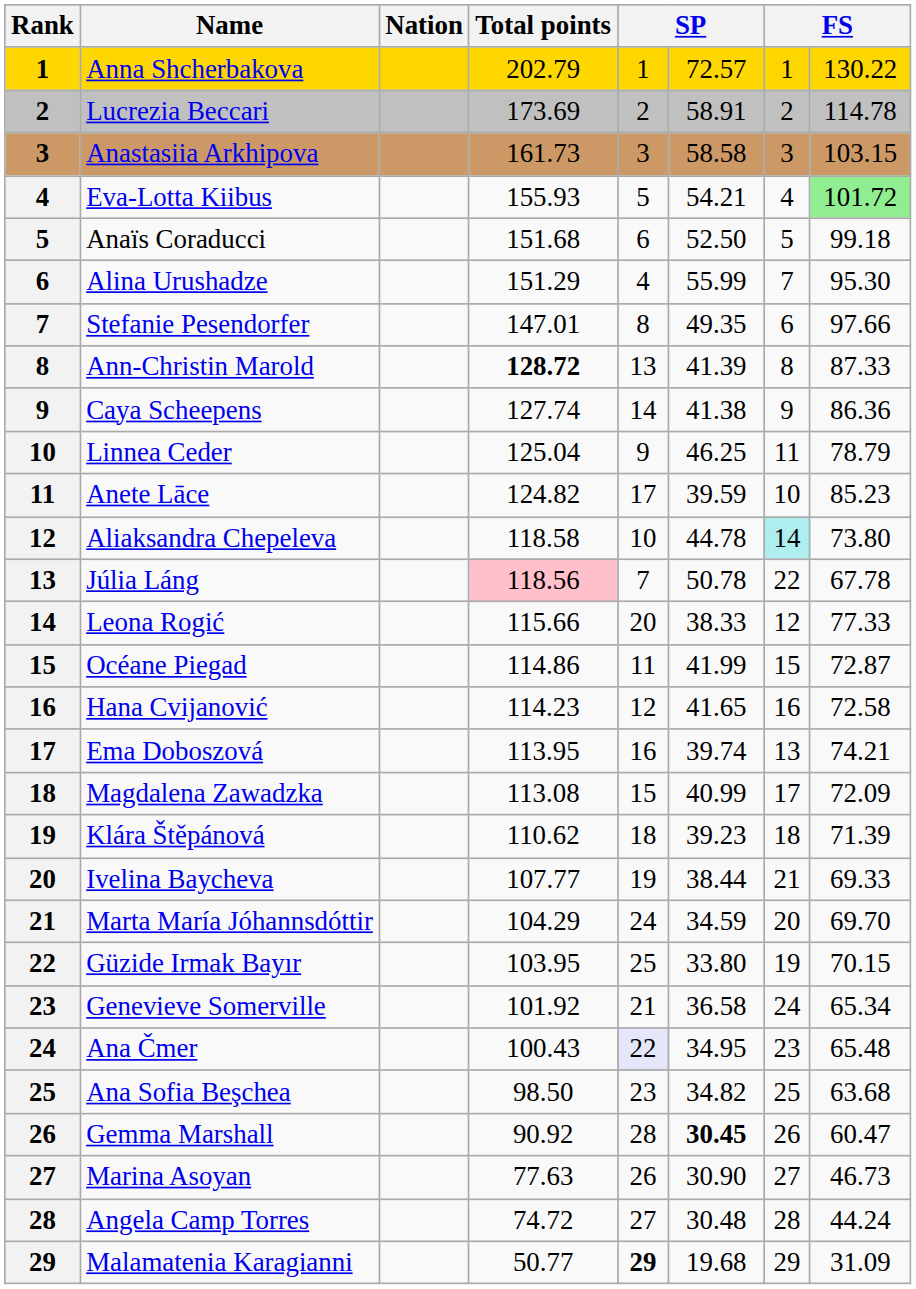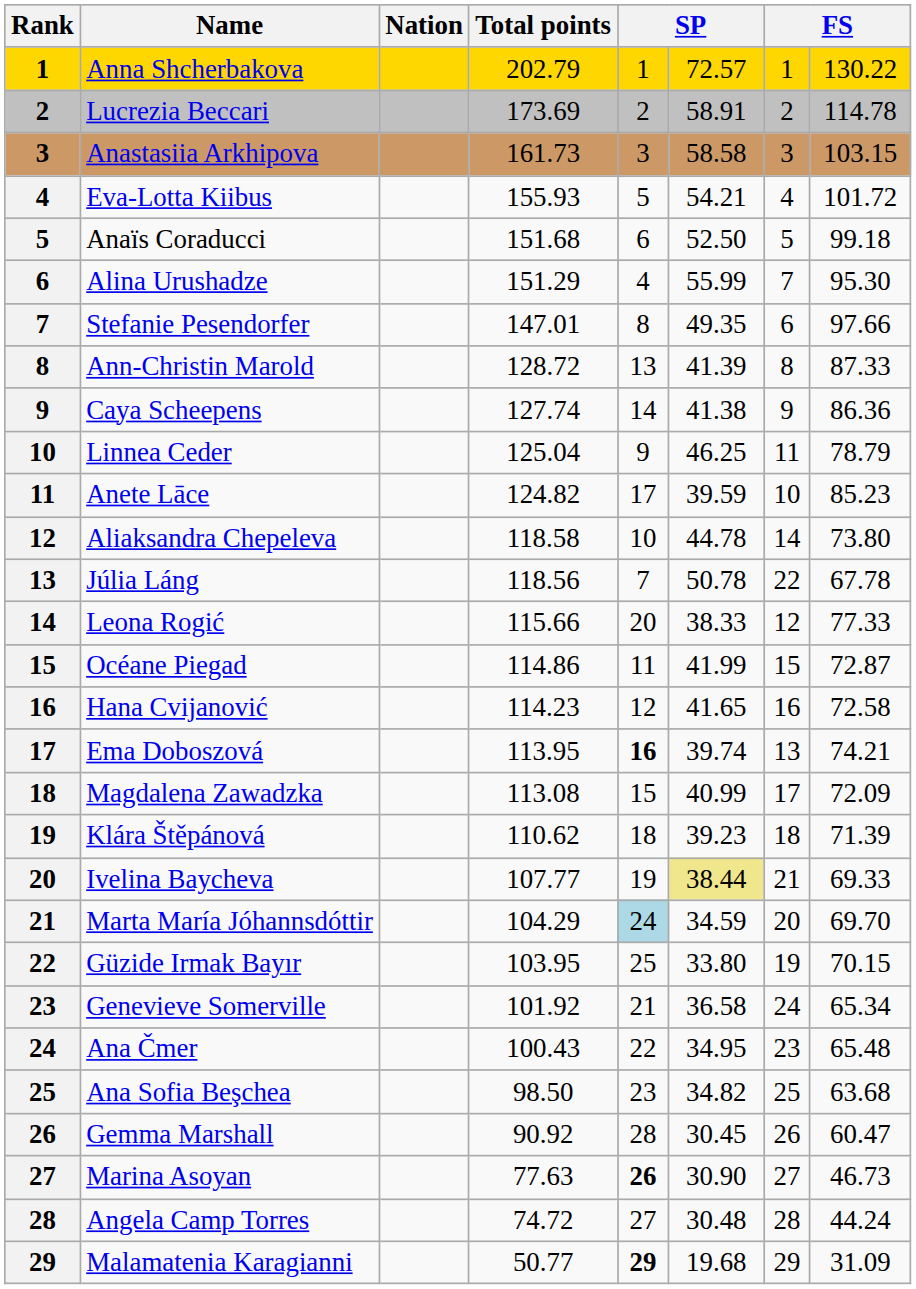(860, 196) lightgreen background -> (860, 196) no background
(543, 366) bold -> (543, 366) normal
(787, 537) paleturquoise background -> (787, 537) no background
(543, 580) pink background -> (543, 580) no background
(643, 750) normal -> (643, 750) bold
(716, 878) no background -> (716, 878) khaki background
(643, 921) no background -> (643, 921) lightblue background
(643, 1048) lavender background -> (643, 1048) no background
(716, 1134) bold -> (716, 1134) normal
(643, 1176) normal -> (643, 1176) bold
